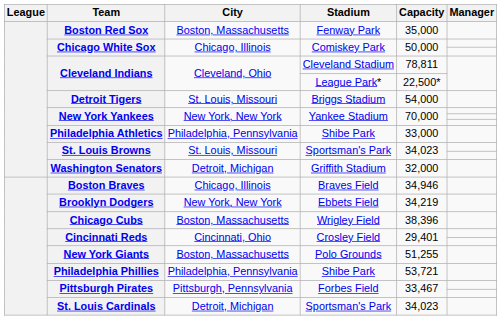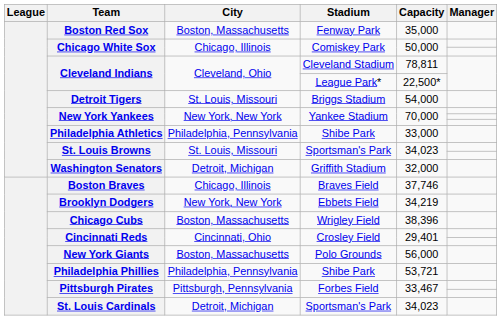(422, 185) 34,946 -> (422, 185) 37,746
(422, 254) 51,255 -> (422, 254) 56,000
